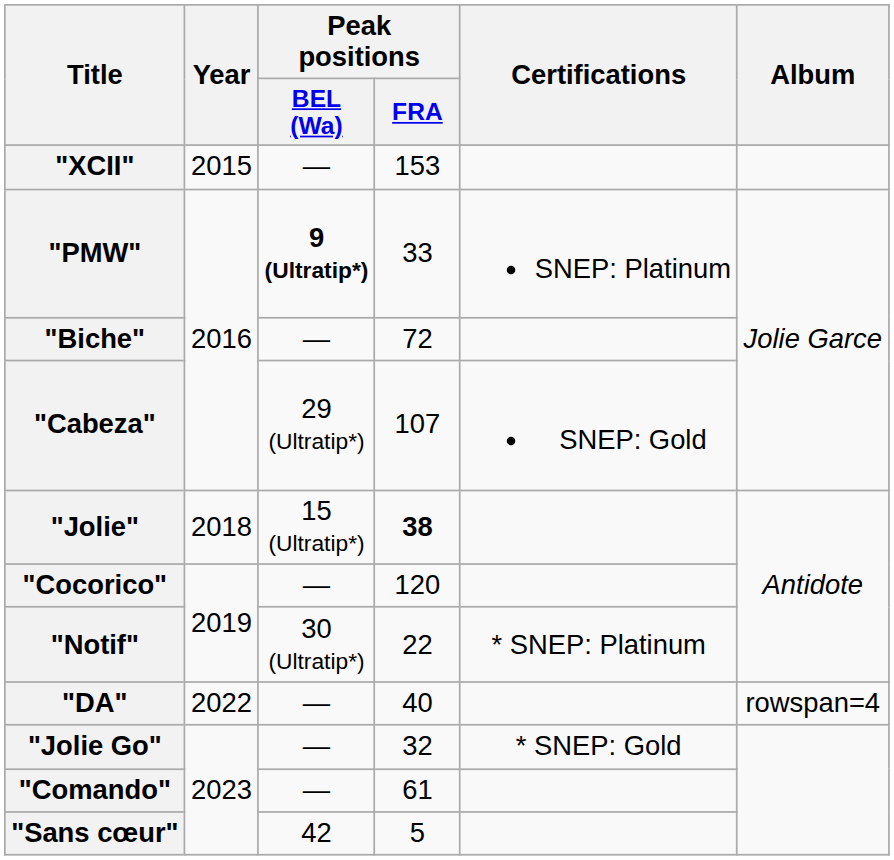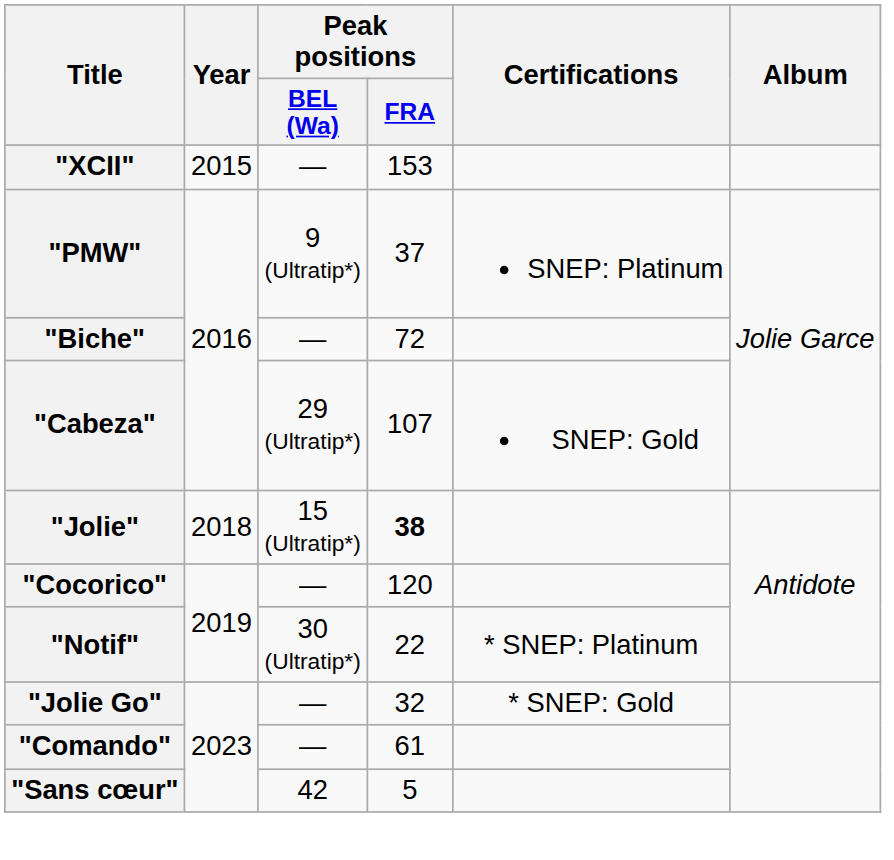(317, 252) bold -> (313, 252) normal
(417, 252) 33 -> (410, 252) 37
- row: (95, 702)
